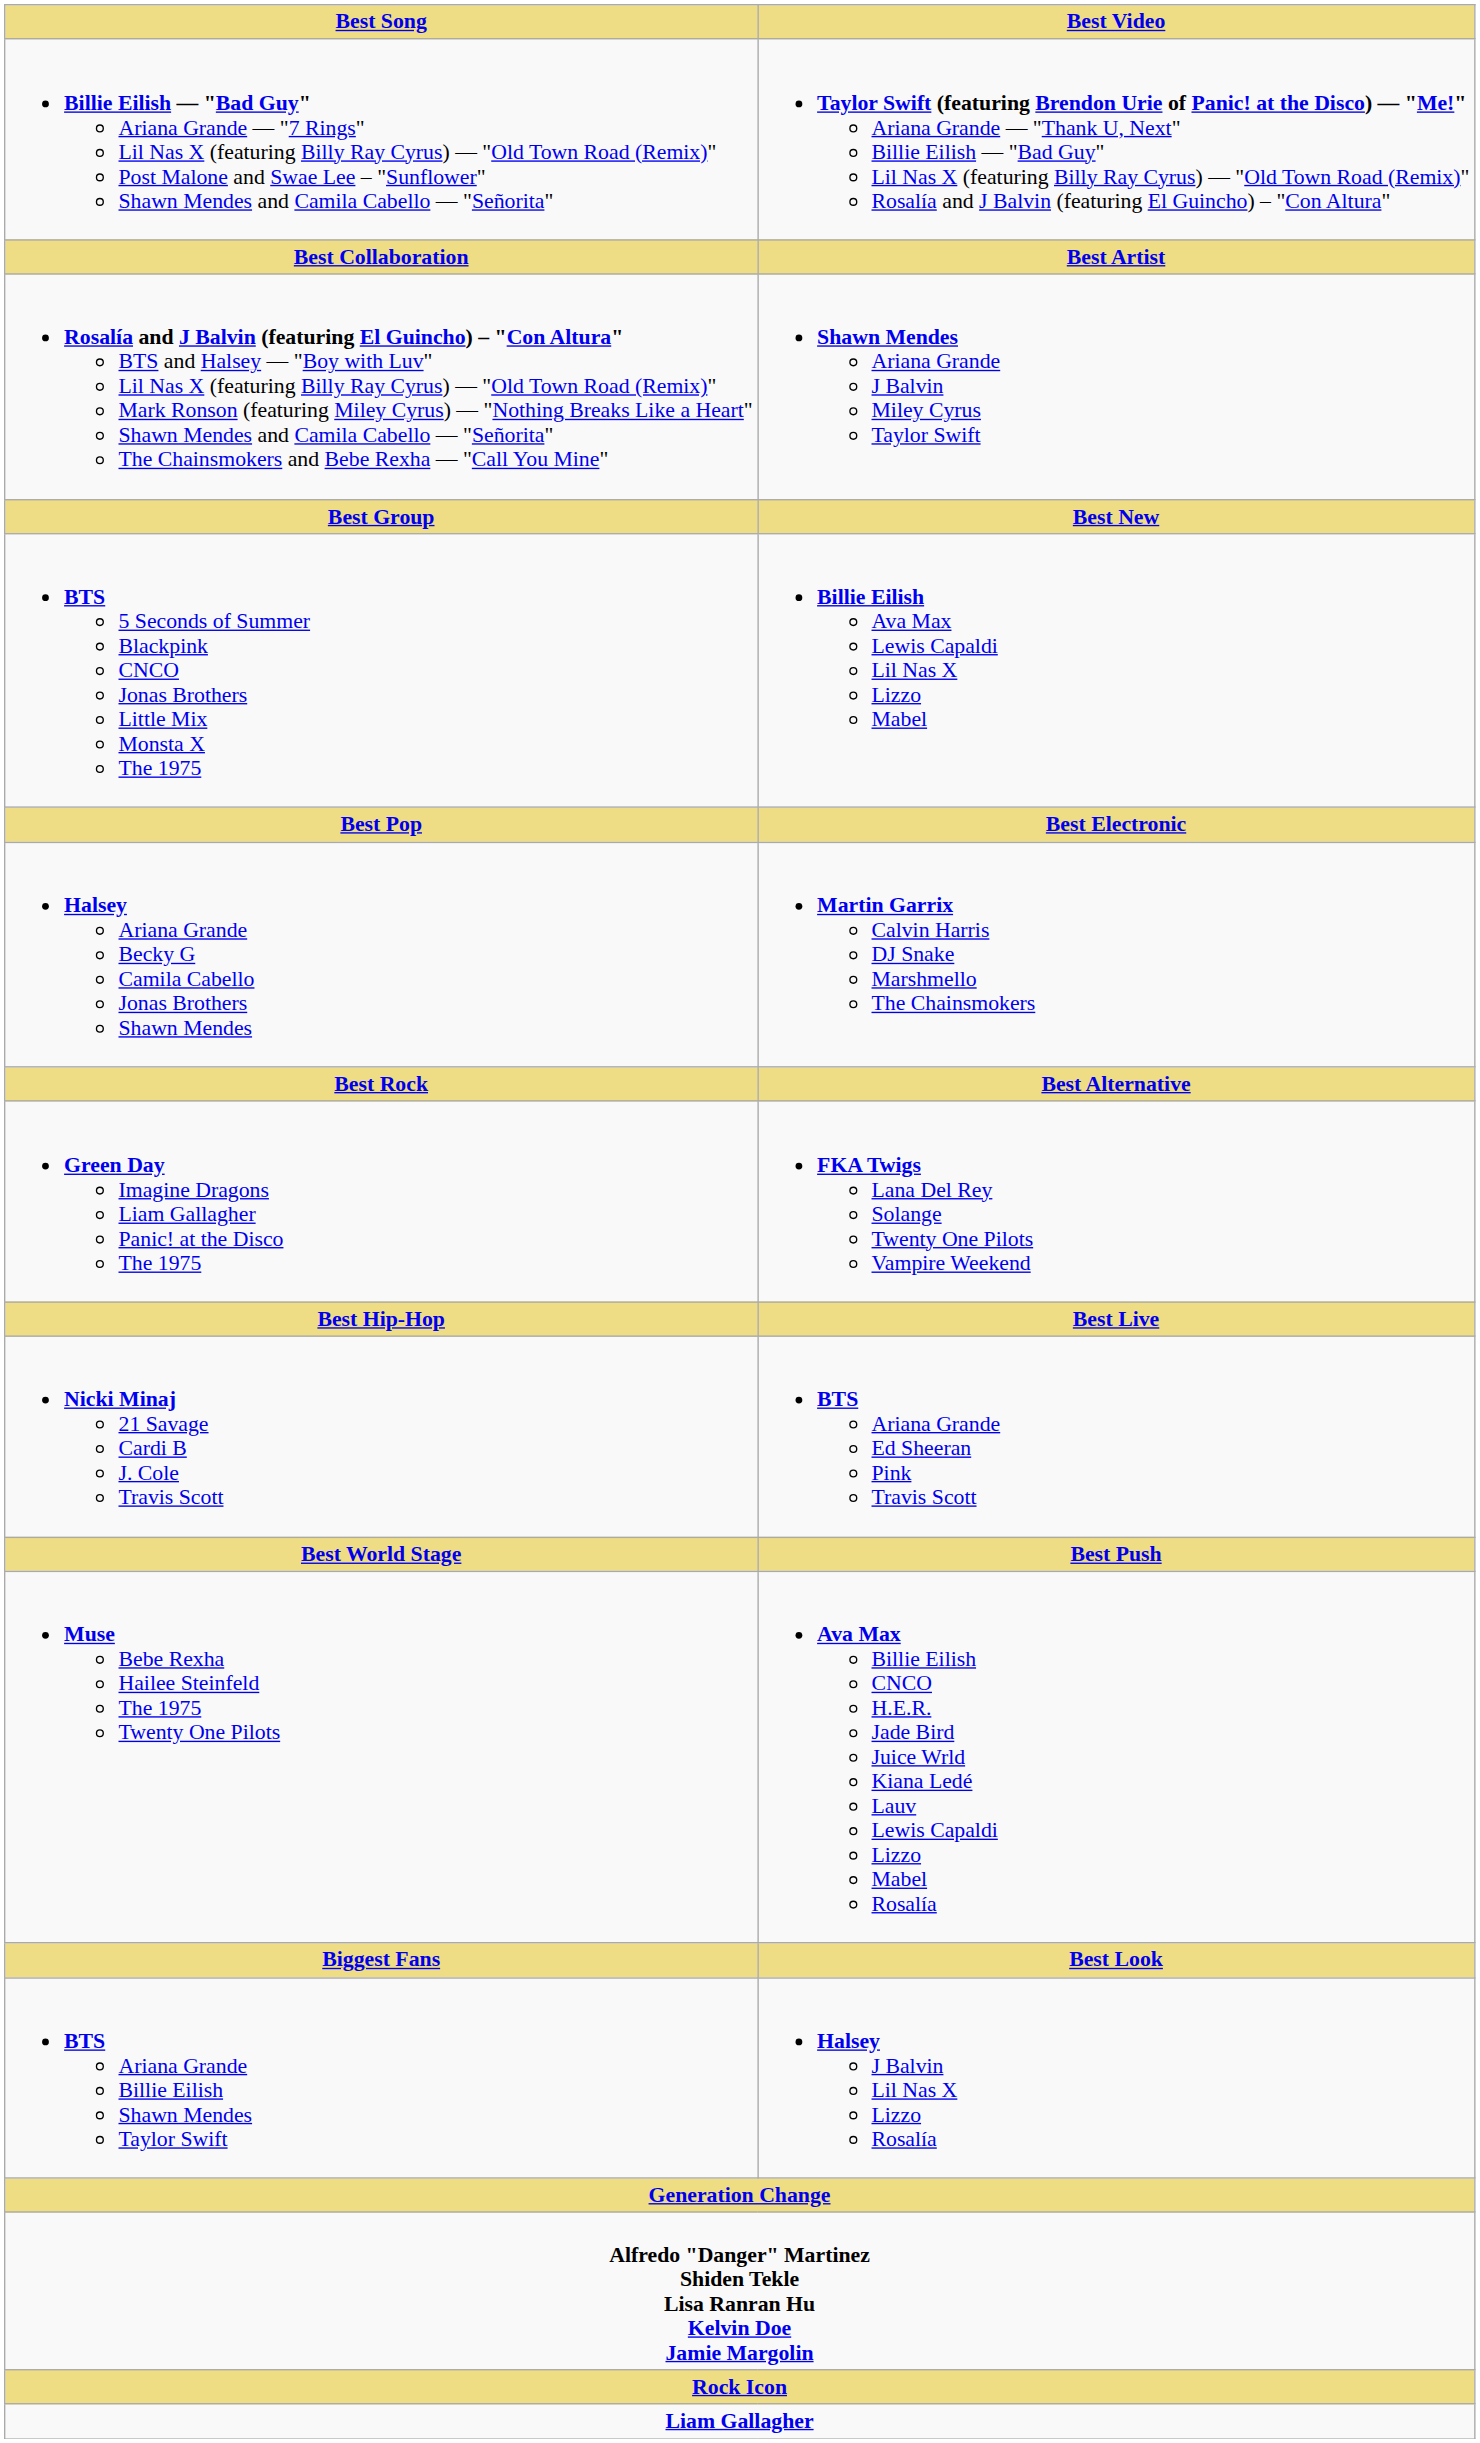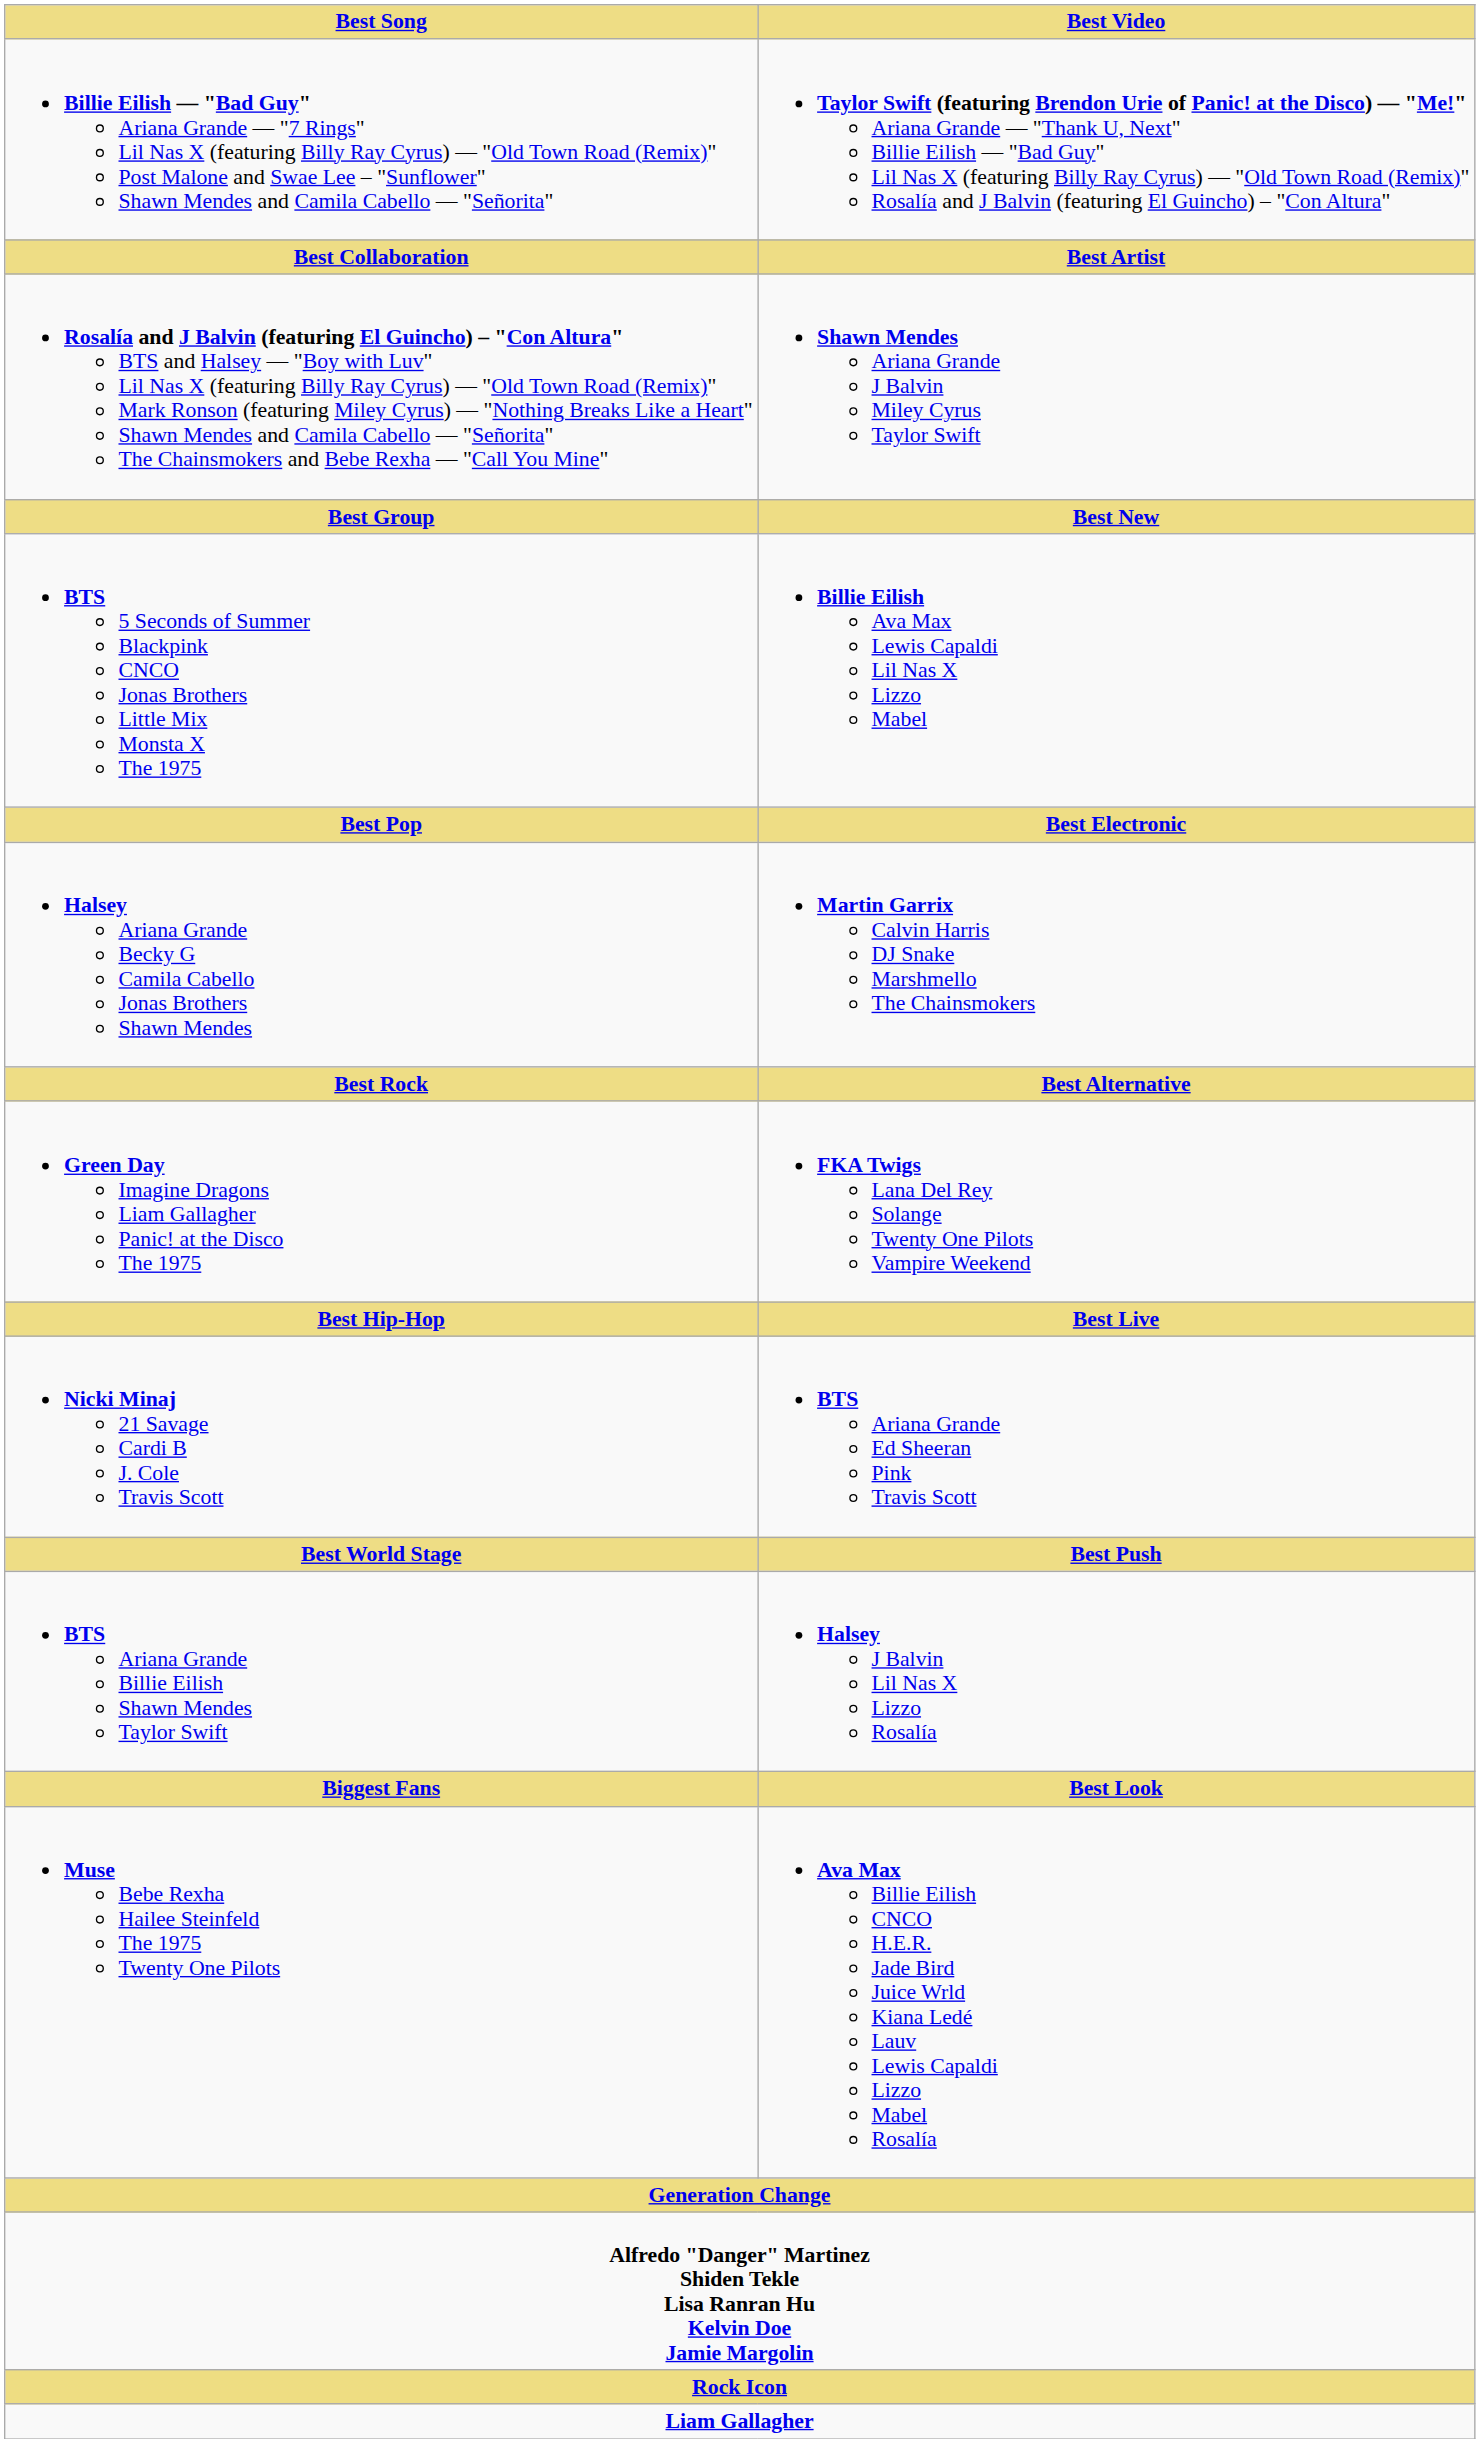rows swapped: (381, 1684) <-> (381, 2090)
